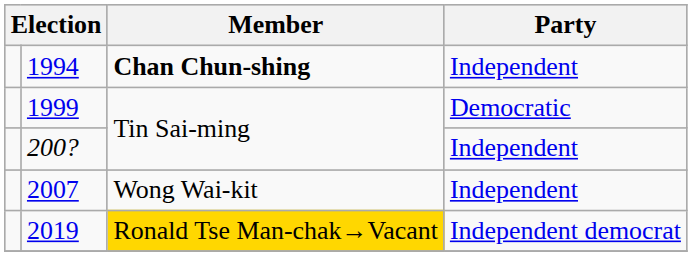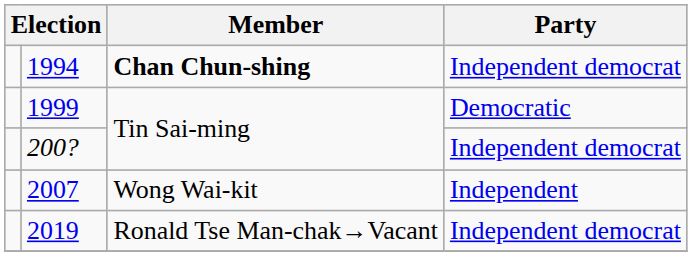(514, 66) Independent -> (565, 66) Independent democrat
(514, 148) Independent -> (565, 148) Independent democrat
(276, 230) gold background -> (276, 230) no background
